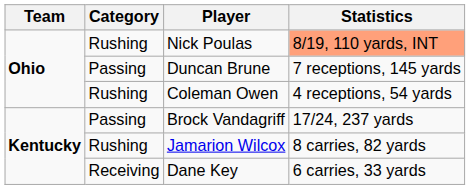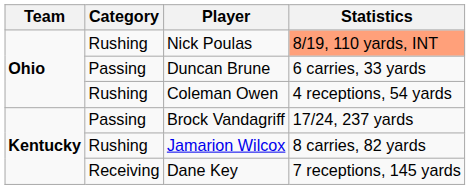(377, 68) 7 receptions, 145 yards -> (359, 68) 6 carries, 33 yards
(359, 171) 6 carries, 33 yards -> (377, 171) 7 receptions, 145 yards
